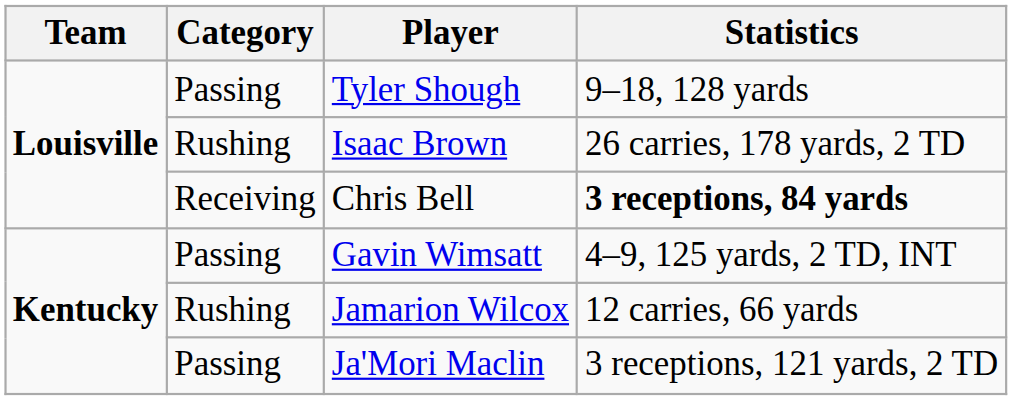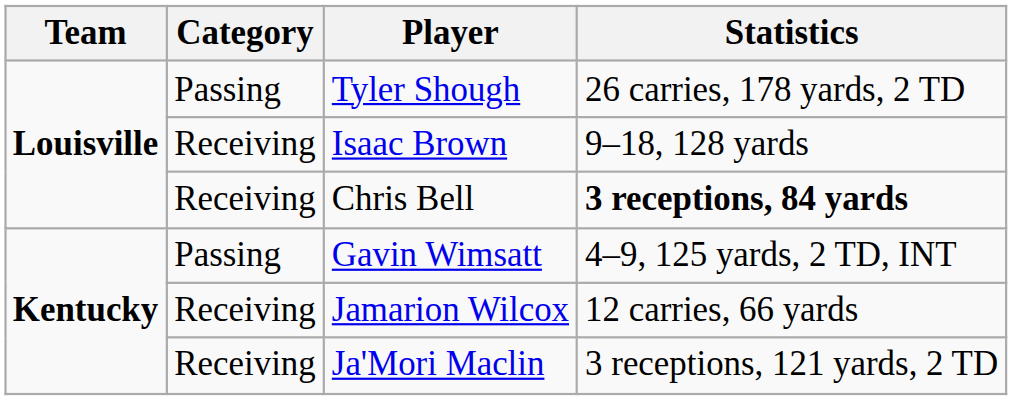(697, 88) 9–18, 128 yards -> (775, 88) 26 carries, 178 yards, 2 TD
(232, 143) Rushing -> (245, 143) Receiving
(775, 143) 26 carries, 178 yards, 2 TD -> (697, 143) 9–18, 128 yards
(232, 309) Rushing -> (245, 309) Receiving
(228, 364) Passing -> (245, 364) Receiving
